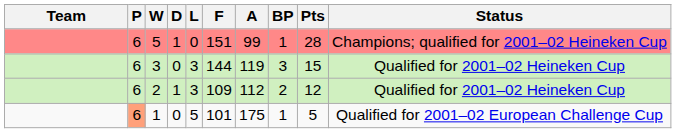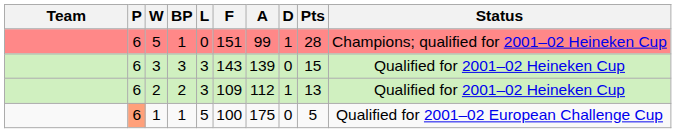columns swapped: (177, 16) <-> (283, 16)
(219, 66) 144 -> (229, 66) 143
(252, 66) 119 -> (262, 66) 139
(313, 90) 12 -> (313, 90) 13
(219, 115) 101 -> (229, 115) 100
